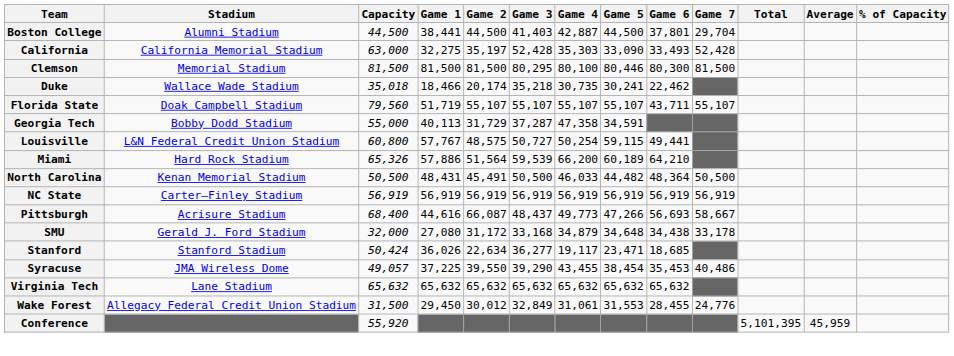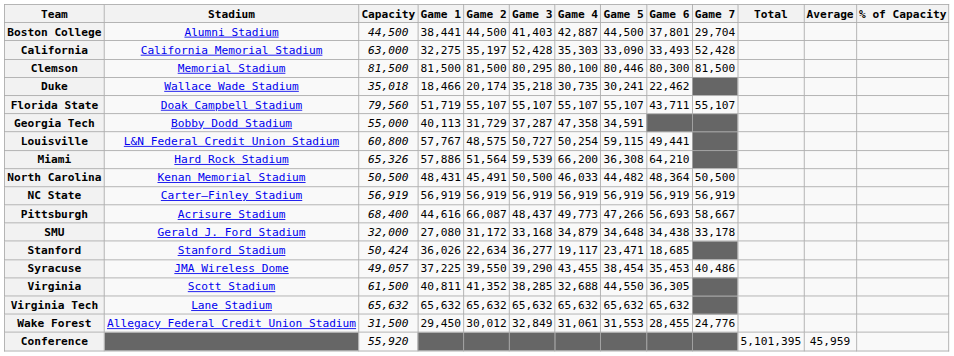(624, 159) 60,189 -> (624, 159) 36,308
+ row: (54, 287)
